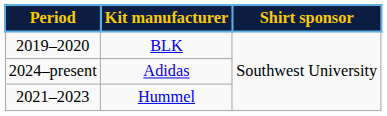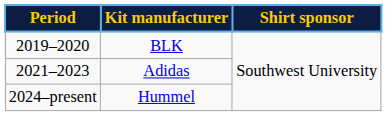(53, 71) 2024–present -> (53, 71) 2021–2023
(53, 97) 2021–2023 -> (53, 97) 2024–present
